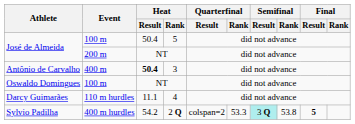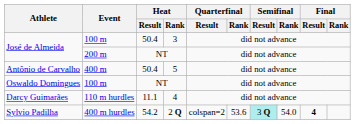(175, 40) 5 -> (175, 40) 3
(150, 69) bold -> (150, 69) normal
(175, 69) 3 -> (175, 69) 5
(239, 112) 53.3 -> (239, 112) 53.6
(289, 112) 53.8 -> (289, 112) 54.0
(314, 112) 5 -> (314, 112) 4
